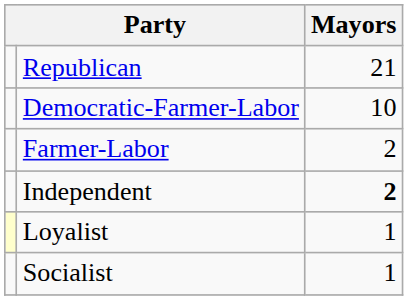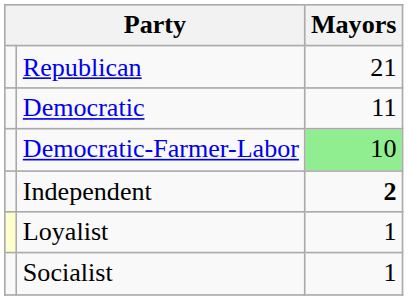+ row: (84, 107)
(383, 107) no background -> (383, 149) lightgreen background
- row: (96, 149)
